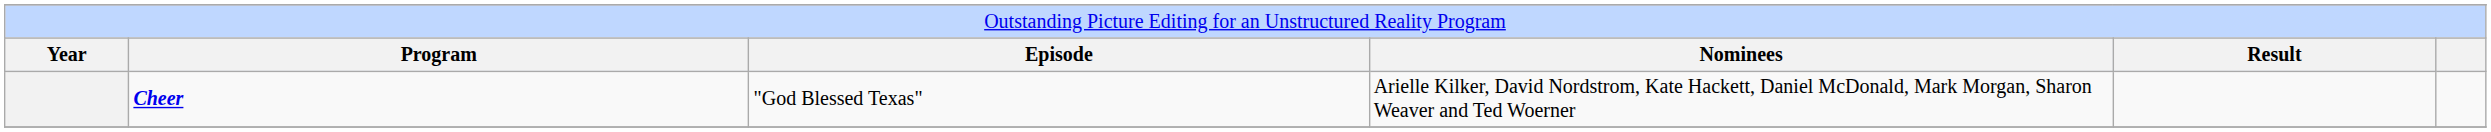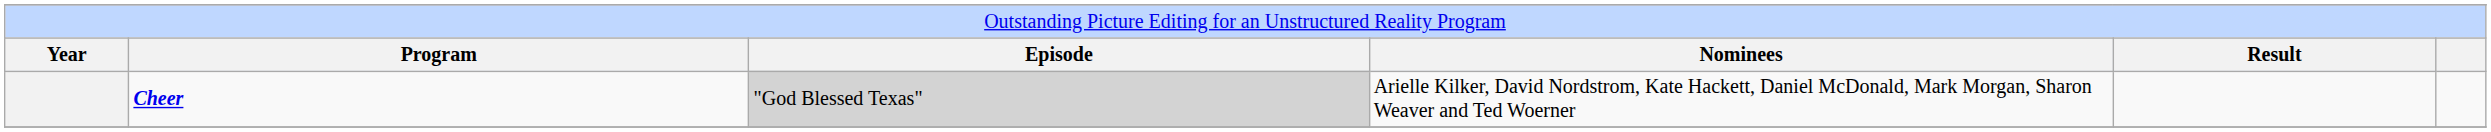(838, 99) no background -> (838, 99) lightgrey background
